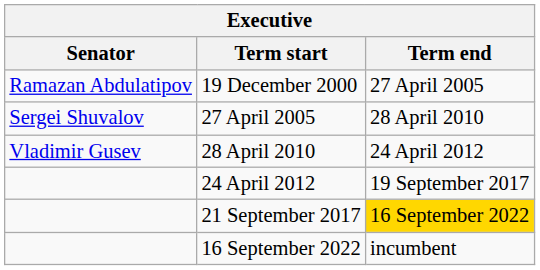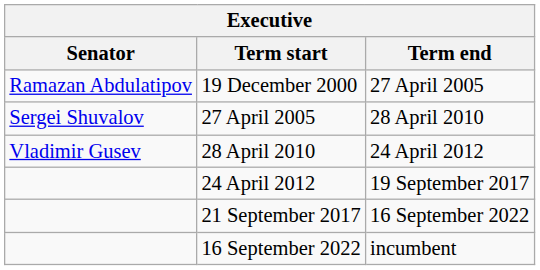(450, 215) gold background -> (450, 215) no background
